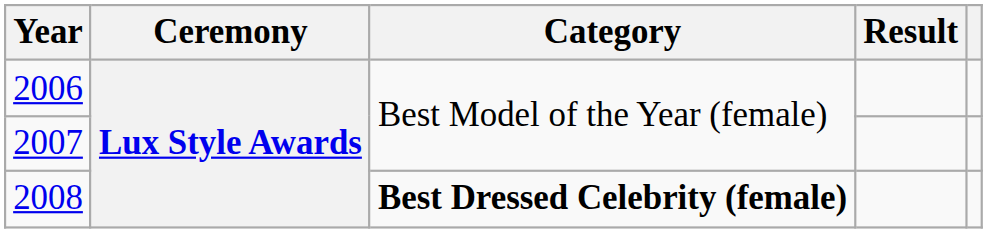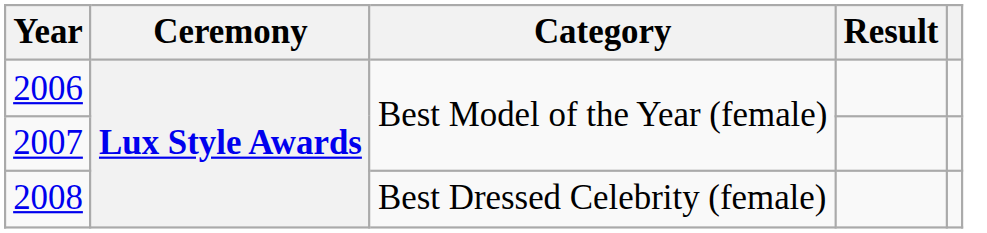(613, 198) bold -> (602, 198) normal
